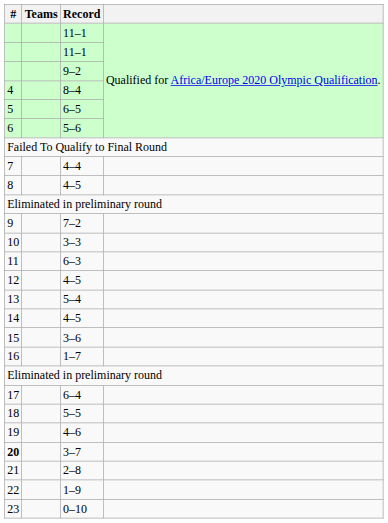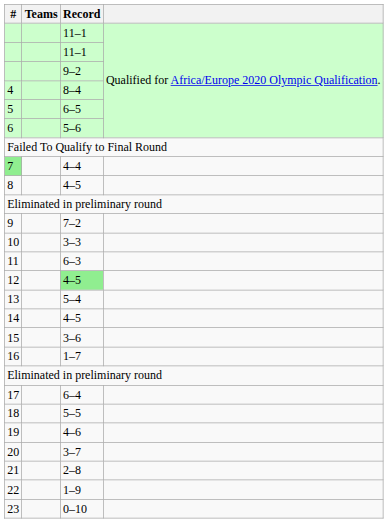(10, 166) no background -> (10, 166) lightgreen background
(72, 280) no background -> (72, 280) lightgreen background
(13, 451) bold -> (13, 451) normal
